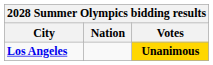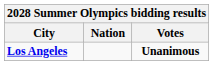(170, 51) gold background -> (170, 51) no background
